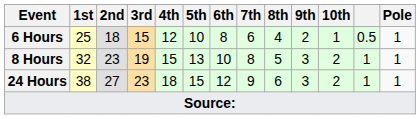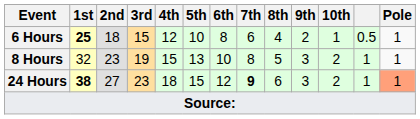(83, 38) normal -> (83, 38) bold
(83, 81) normal -> (83, 81) bold
(251, 81) normal -> (251, 81) bold
(397, 81) no background -> (397, 81) lightsalmon background
